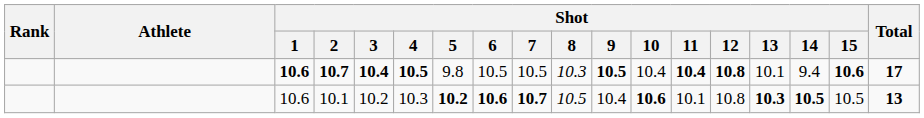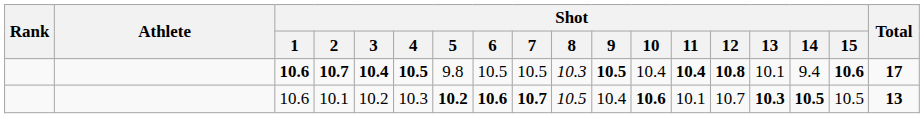(730, 98) 10.8 -> (730, 98) 10.7
